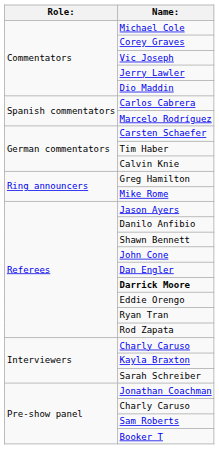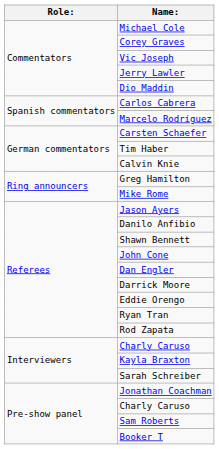(155, 285) bold -> (155, 285) normal
